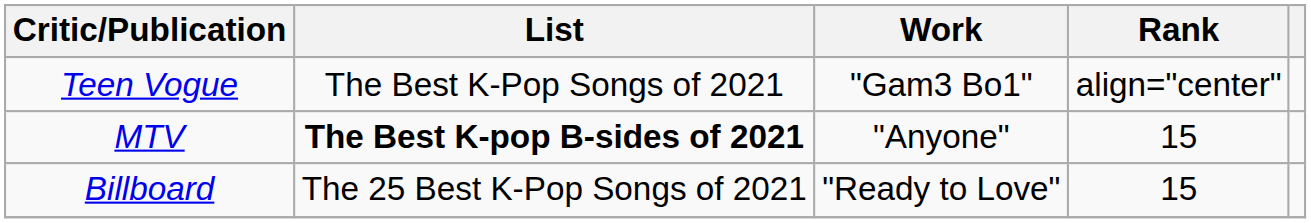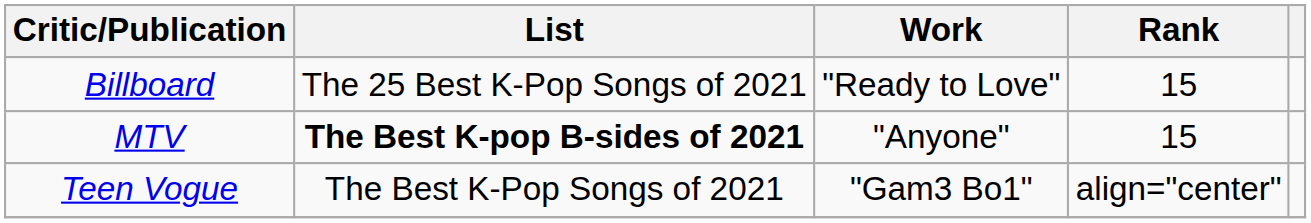rows swapped: (150, 189) <-> (150, 83)
